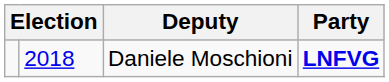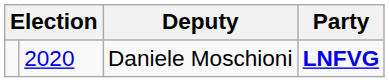(49, 58) 2018 -> (49, 58) 2020
